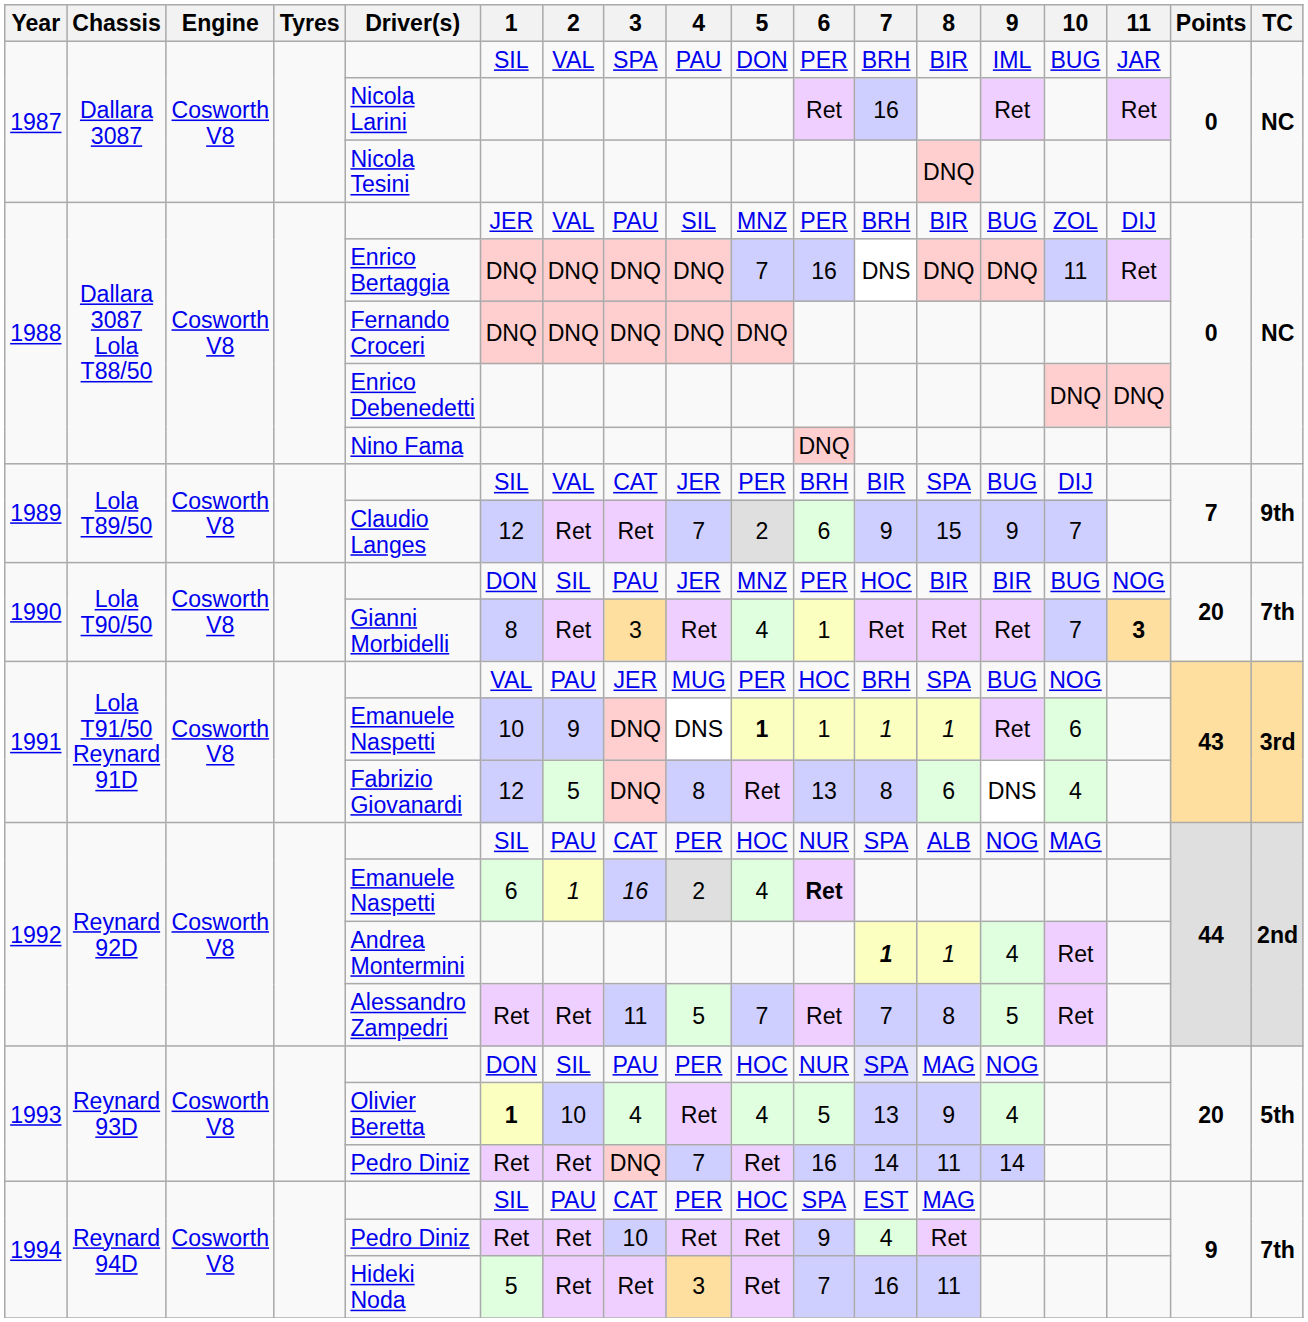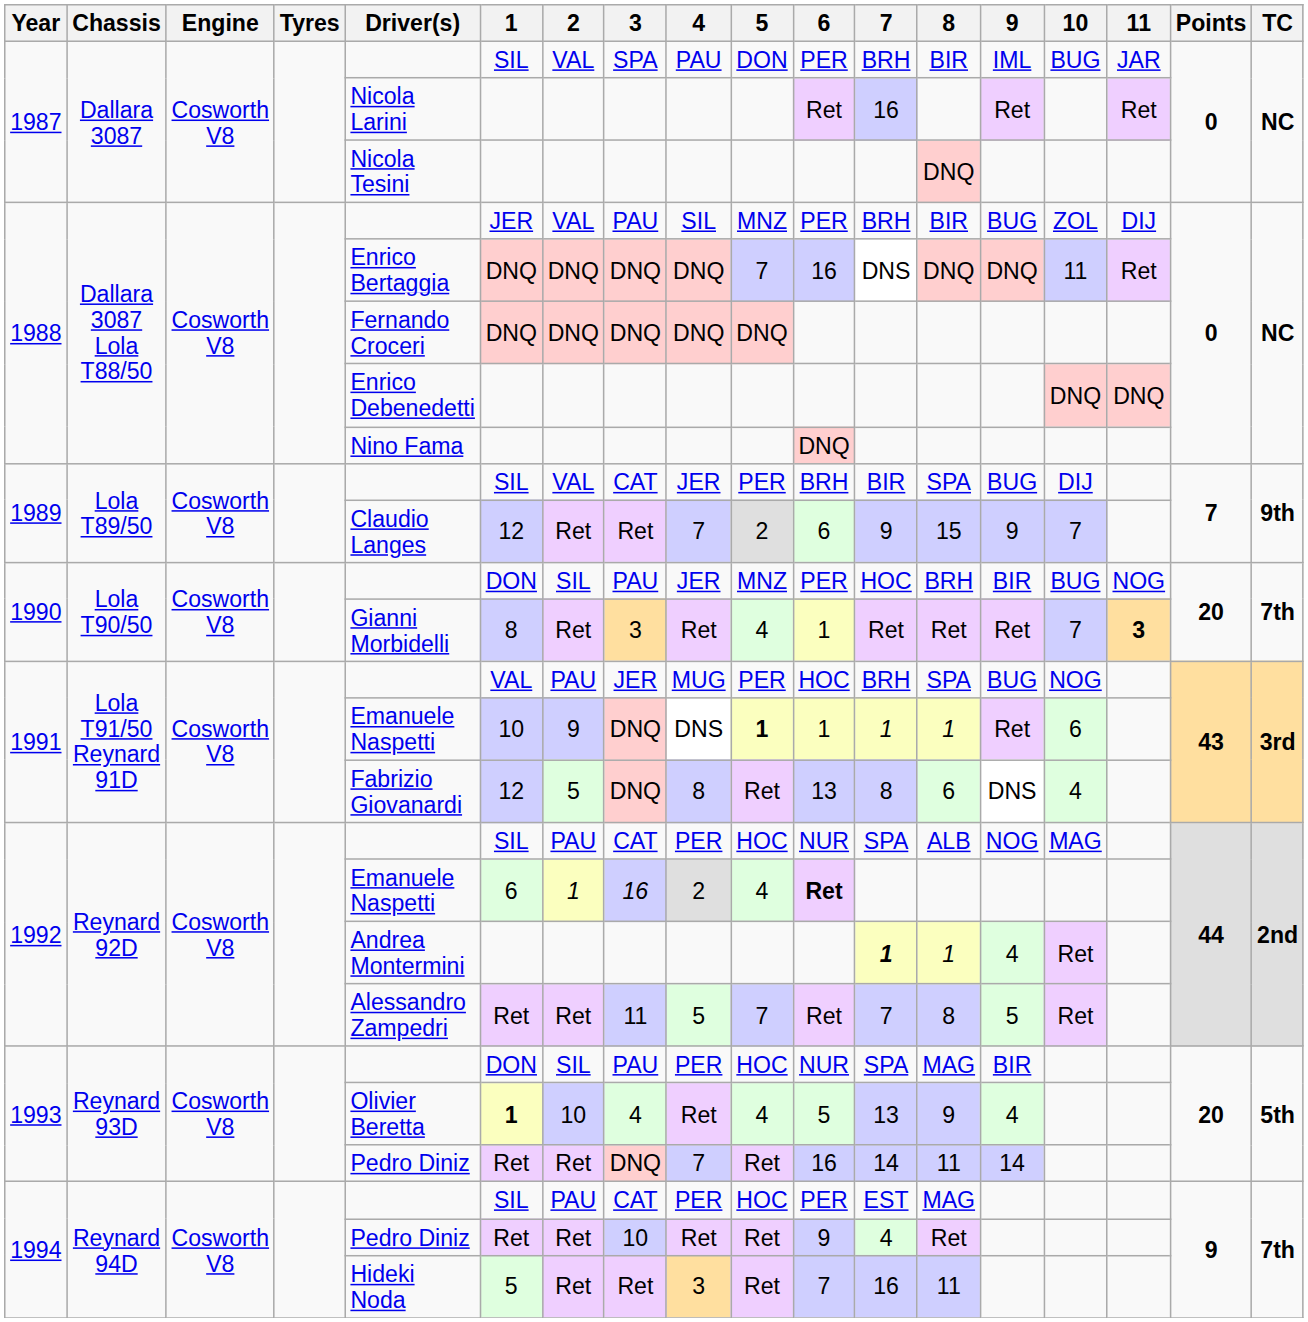(949, 581) BIR -> (949, 581) BRH
(886, 1065) lavender background -> (886, 1065) no background
(1012, 1065) NOG -> (1012, 1065) BIR
(824, 1200) SPA -> (824, 1200) PER
